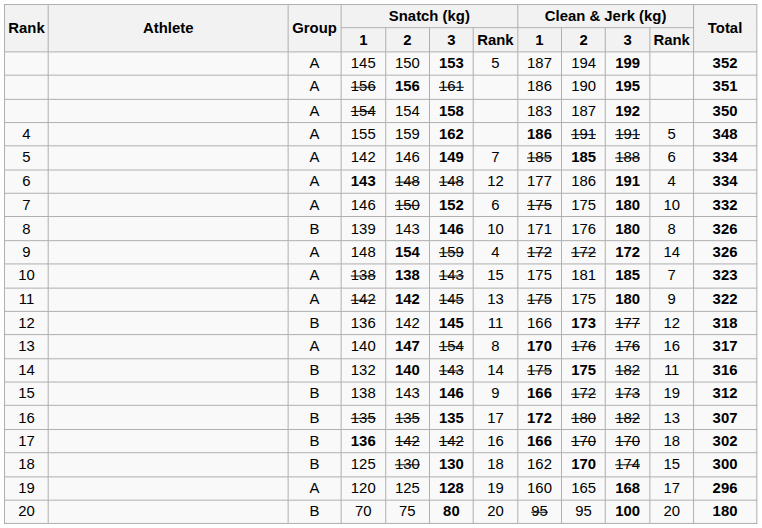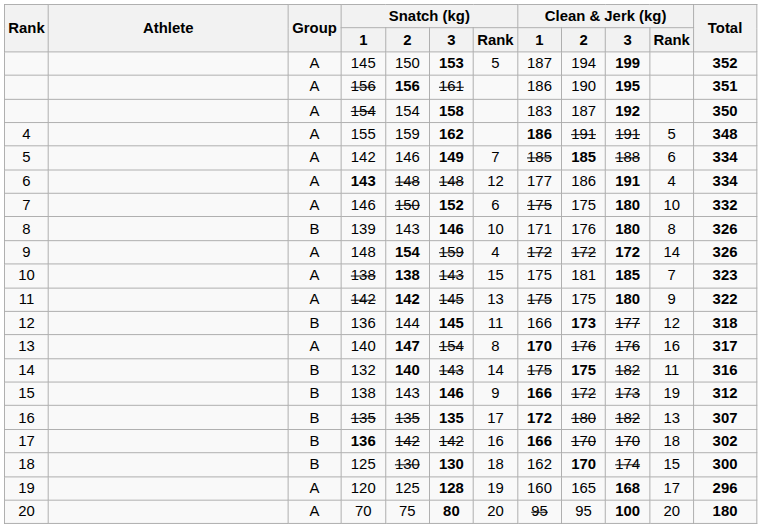(407, 323) 142 -> (407, 323) 144
(315, 511) B -> (315, 511) A
